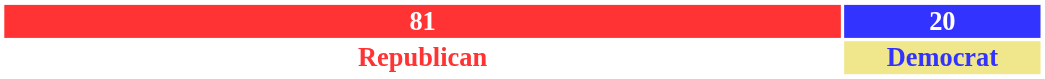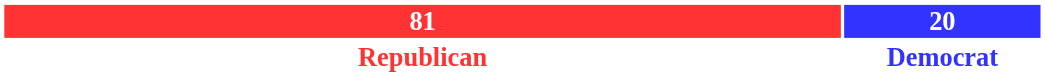(942, 57) khaki background -> (942, 57) no background
